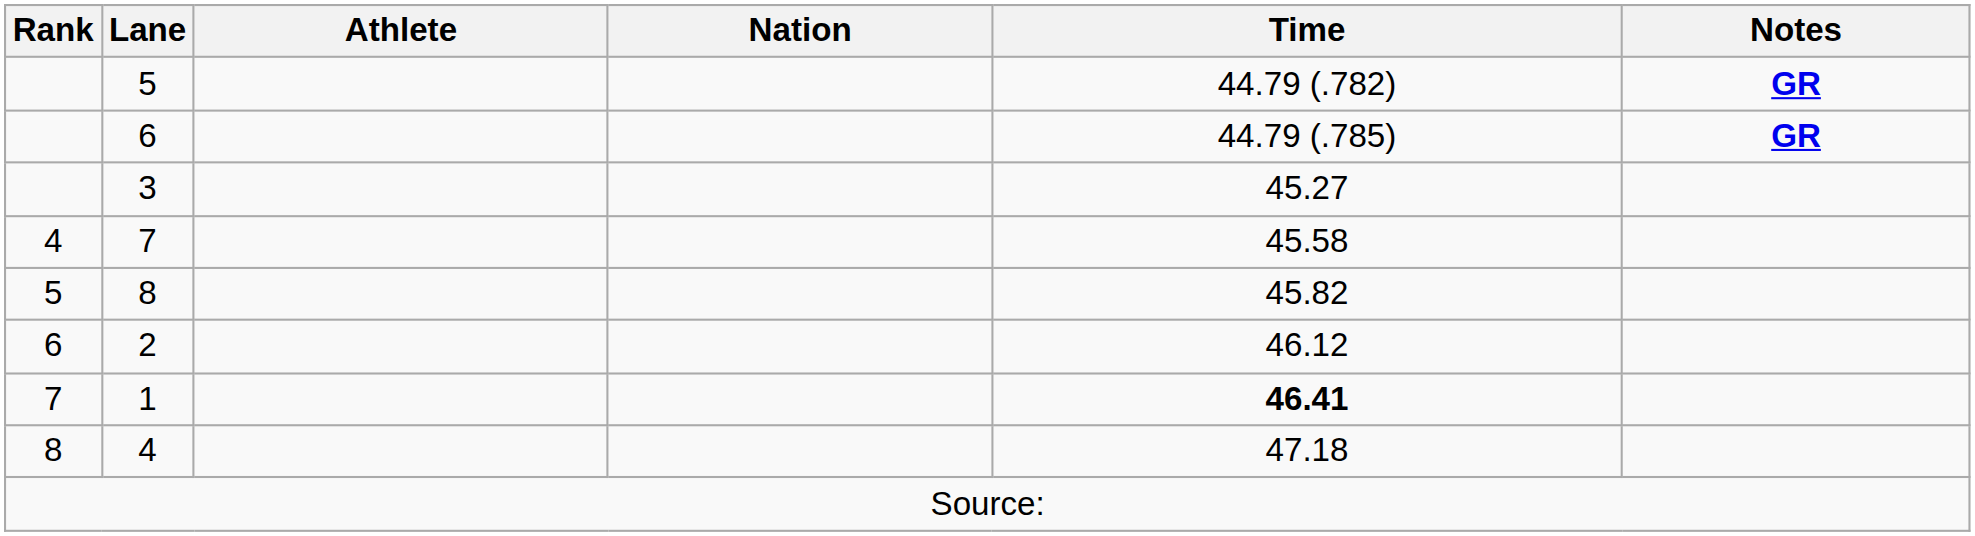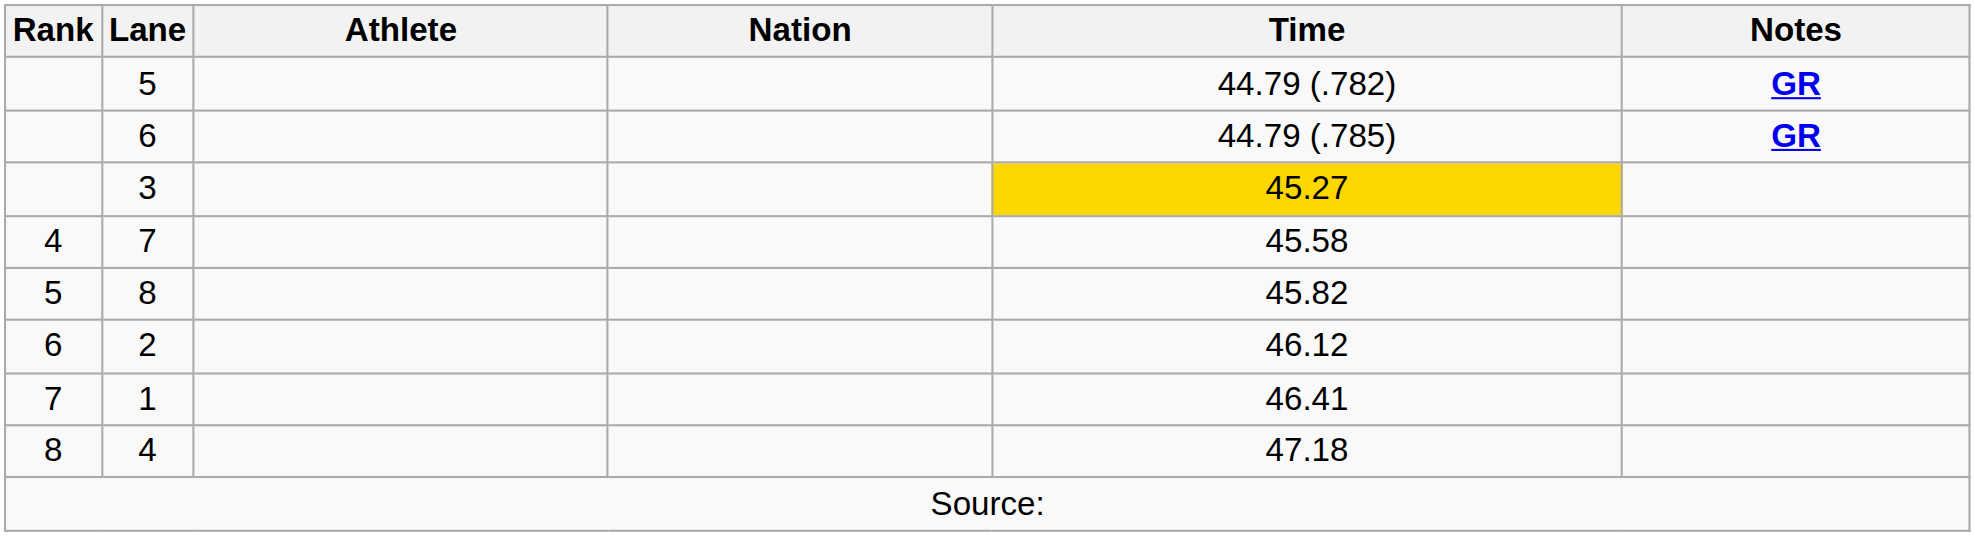(1307, 188) no background -> (1307, 188) gold background
(1307, 398) bold -> (1307, 398) normal
